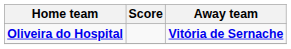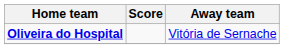(226, 33) bold -> (223, 33) normal
